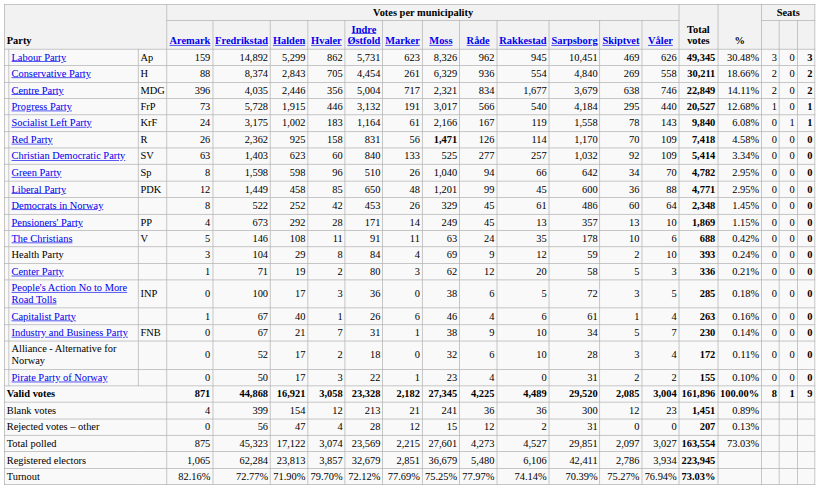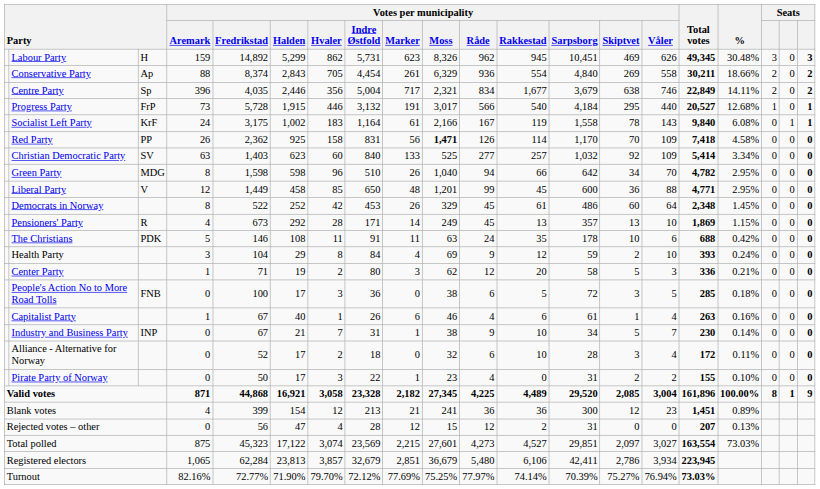(147, 57) Ap -> (144, 57) H
(144, 73) H -> (147, 73) Ap
(153, 90) MDG -> (146, 90) Sp
(144, 139) R -> (146, 139) PP
(146, 172) Sp -> (153, 172) MDG
(151, 189) PDK -> (144, 189) V
(146, 222) PP -> (144, 222) R
(144, 238) V -> (151, 238) PDK
(149, 294) INP -> (151, 294) FNB
(151, 333) FNB -> (149, 333) INP
